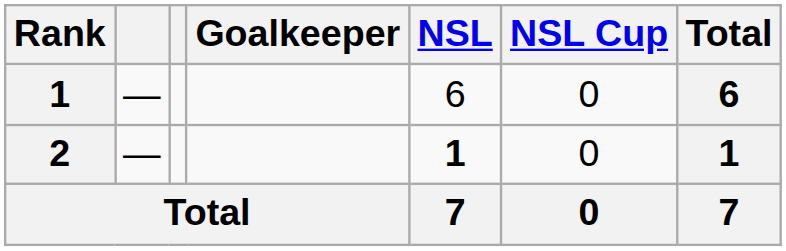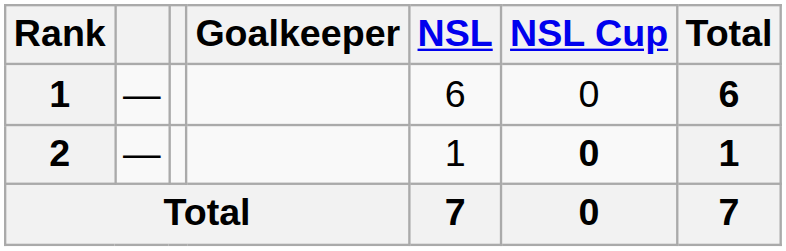(455, 153) bold -> (455, 153) normal
(589, 153) normal -> (589, 153) bold
